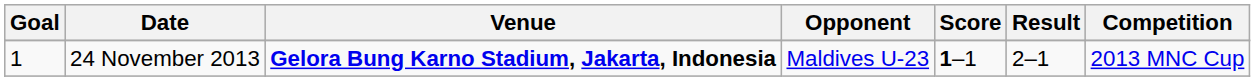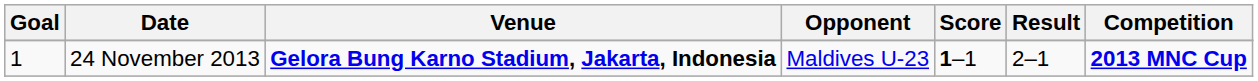(1167, 58) normal -> (1169, 58) bold
